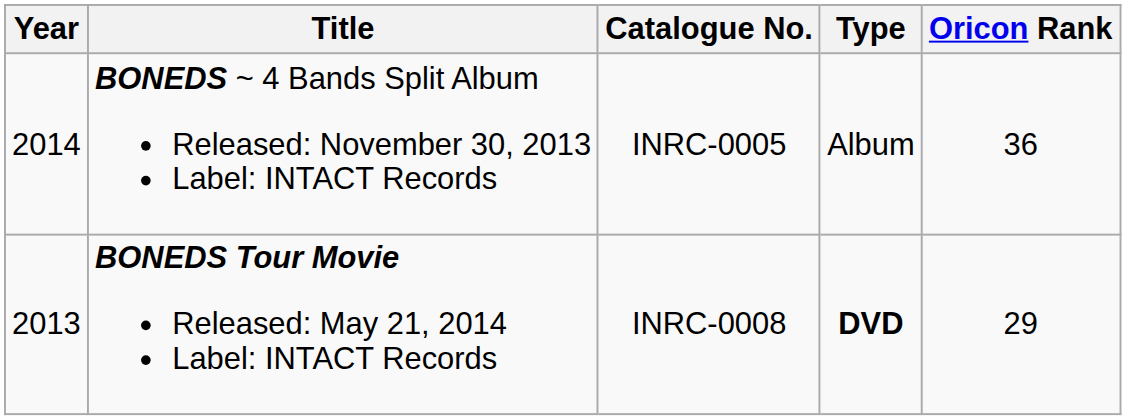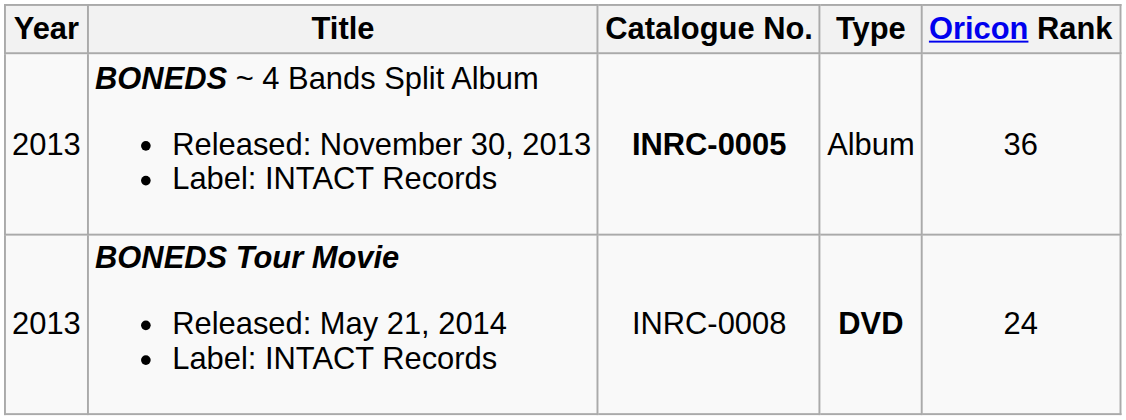(46, 143) 2014 -> (46, 143) 2013
(709, 143) normal -> (709, 143) bold
(1021, 323) 29 -> (1021, 323) 24
